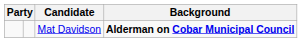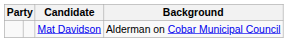(200, 29) bold -> (193, 29) normal
